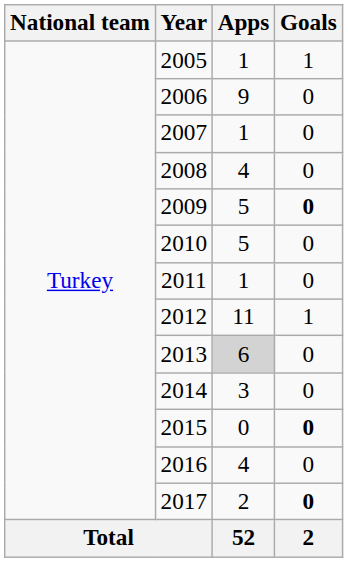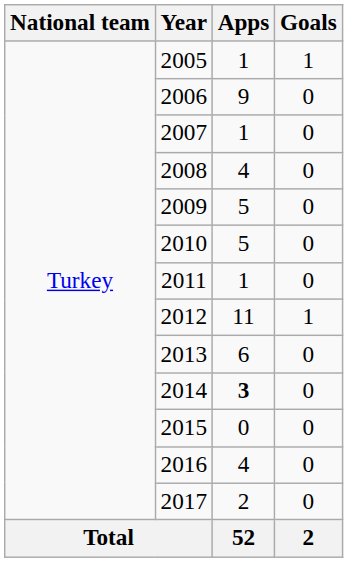(308, 206) bold -> (308, 206) normal
(243, 354) lightgrey background -> (243, 354) no background
(243, 390) normal -> (243, 390) bold
(308, 427) bold -> (308, 427) normal
(308, 501) bold -> (308, 501) normal
